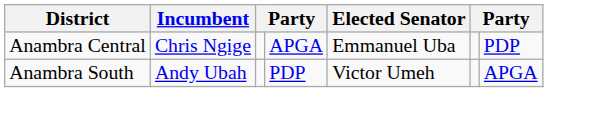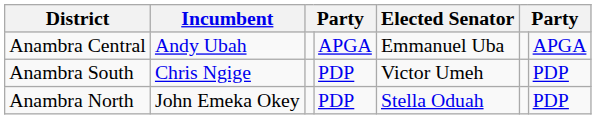(203, 45) Chris Ngige -> (201, 45) Andy Ubah
(502, 45) PDP -> (560, 45) APGA
(201, 73) Andy Ubah -> (203, 73) Chris Ngige
(511, 73) APGA -> (551, 73) PDP
+ row: (71, 100)
